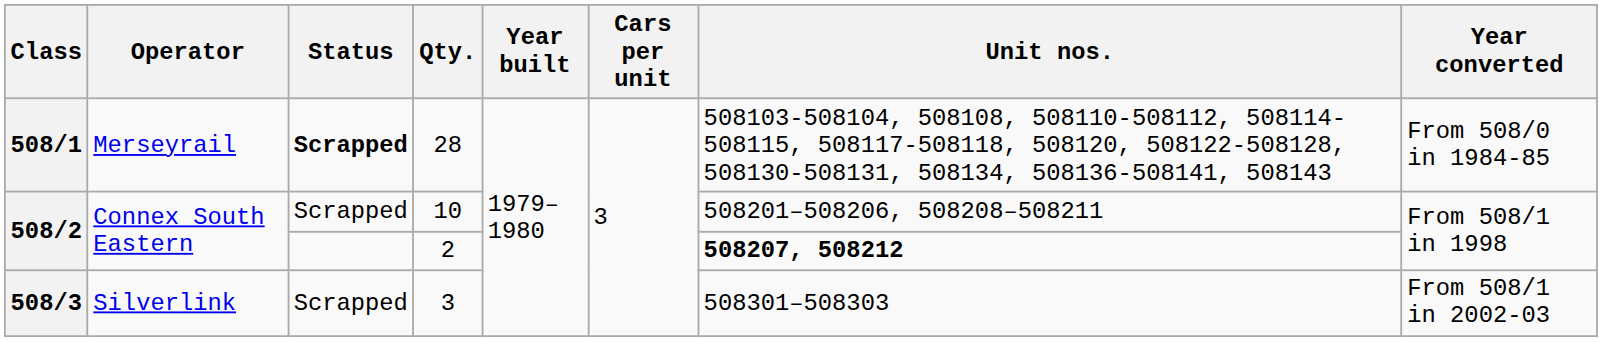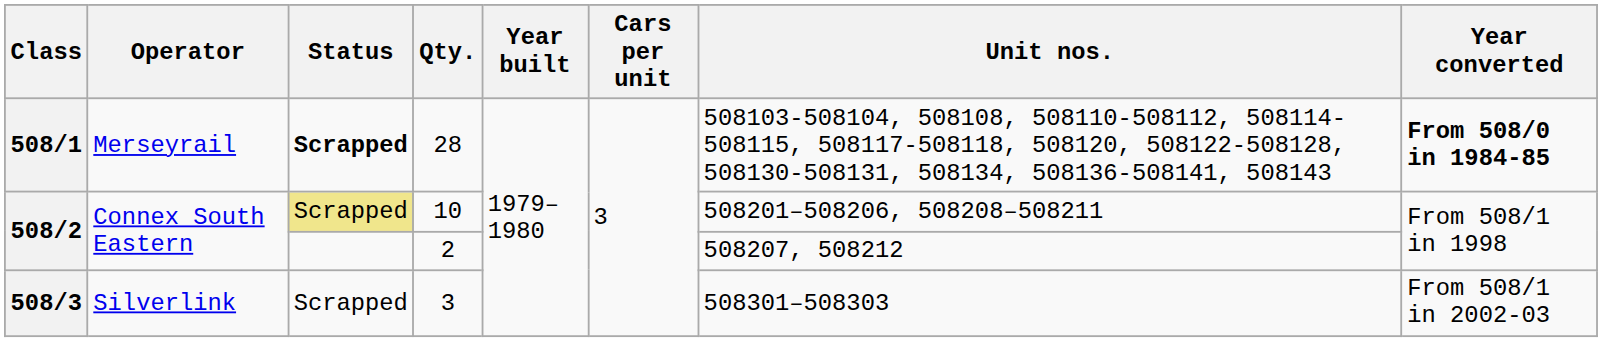(1479, 145) normal -> (1479, 145) bold
(351, 212) no background -> (351, 212) khaki background
(804, 250) bold -> (804, 250) normal
